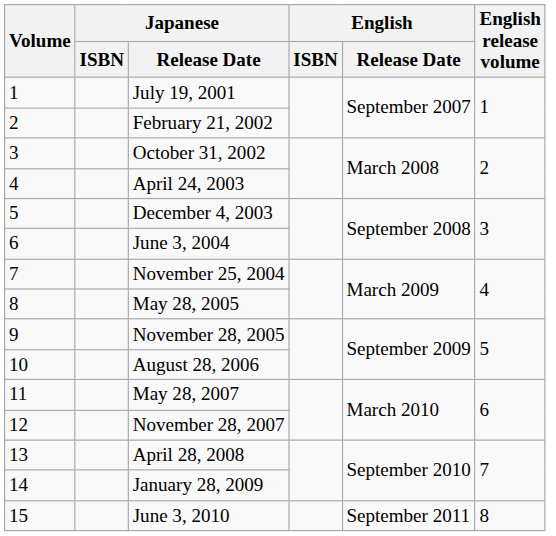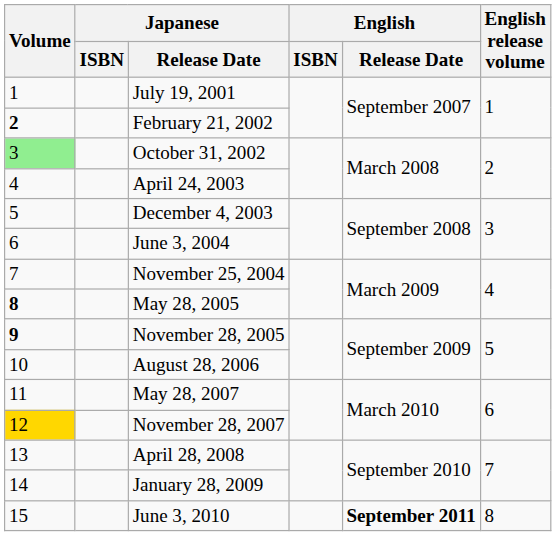(14, 122) normal -> (14, 122) bold
(14, 153) no background -> (14, 153) lightgreen background
(14, 304) normal -> (14, 304) bold
(14, 334) normal -> (14, 334) bold
(19, 424) no background -> (19, 424) gold background
(408, 515) normal -> (411, 515) bold
